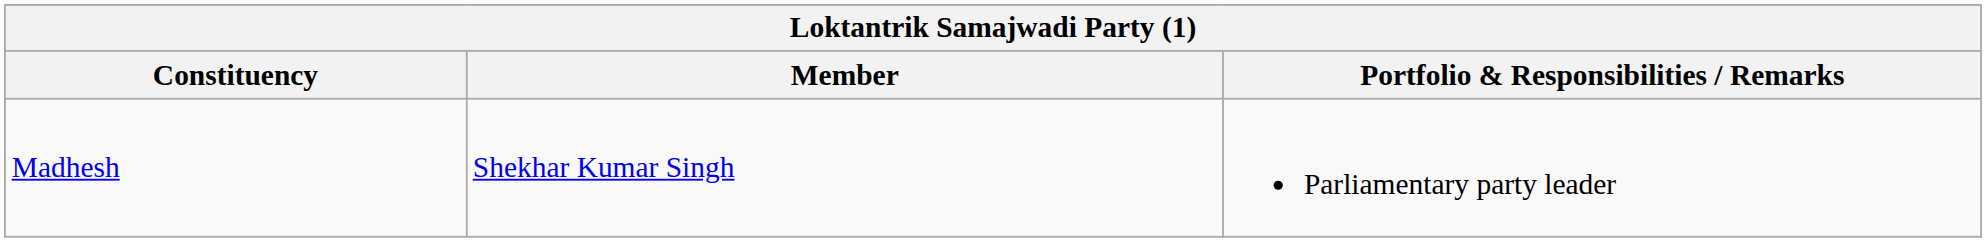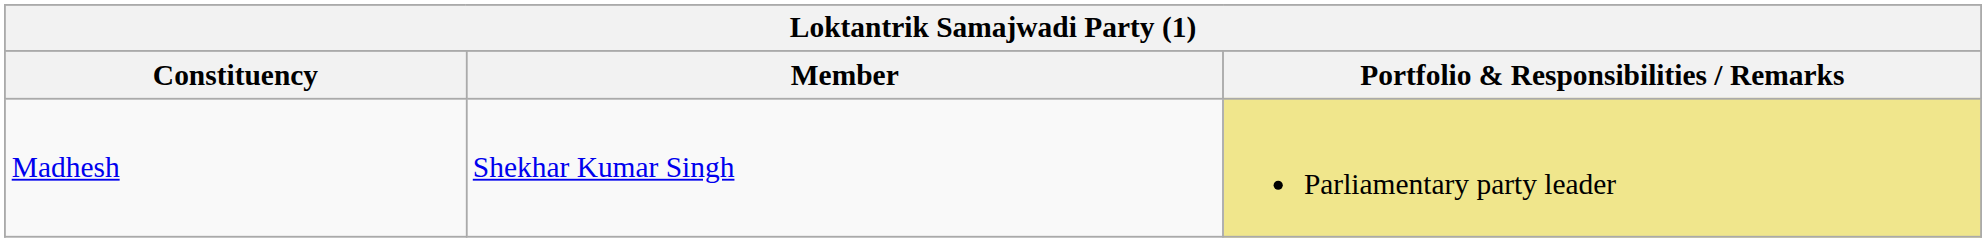(1602, 184) no background -> (1602, 184) khaki background
